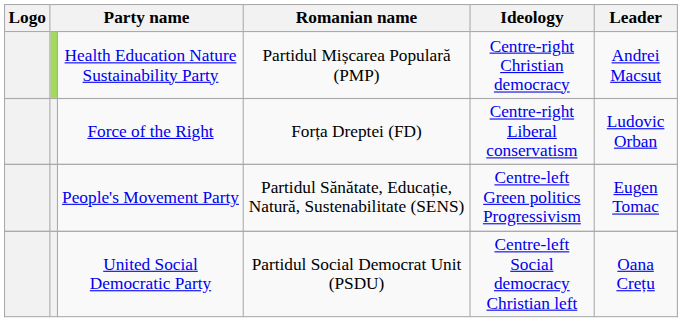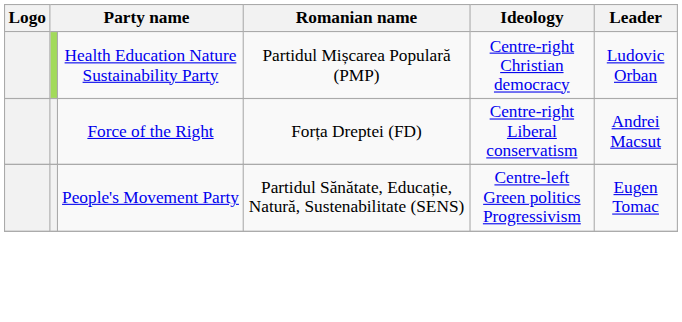(636, 65) Andrei Macsut -> (636, 65) Ludovic Orban
(636, 131) Ludovic Orban -> (636, 131) Andrei Macsut
- row: (151, 273)
